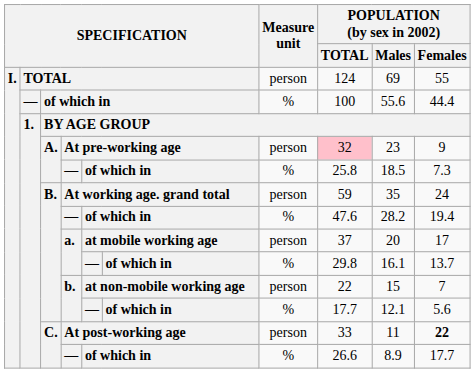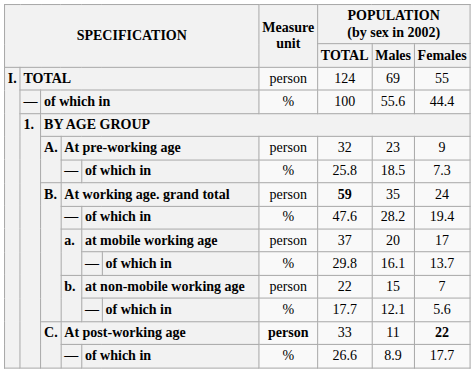(345, 147) pink background -> (345, 147) no background
(345, 193) normal -> (345, 193) bold
(288, 332) normal -> (288, 332) bold
